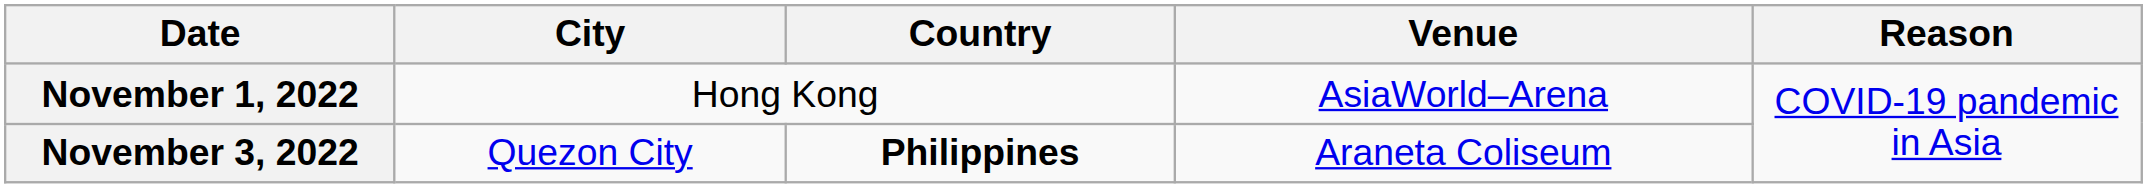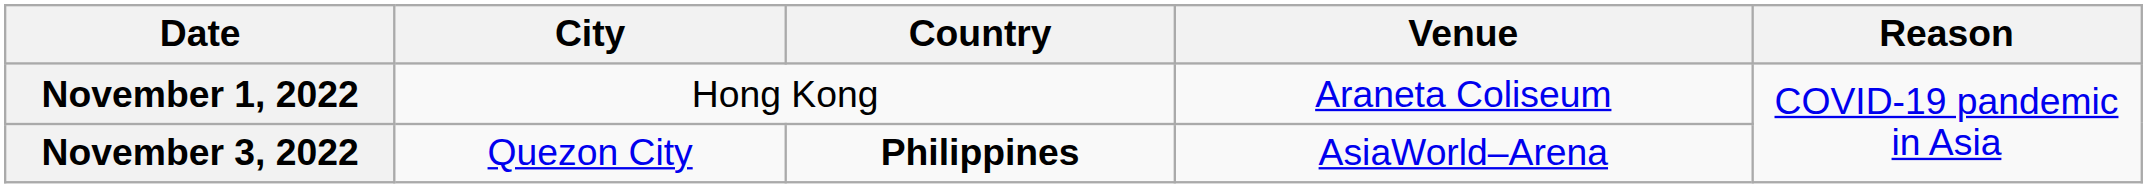(1463, 93) AsiaWorld–Arena -> (1463, 93) Araneta Coliseum
(1463, 152) Araneta Coliseum -> (1463, 152) AsiaWorld–Arena
